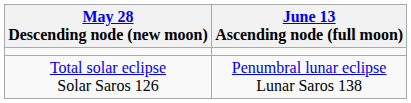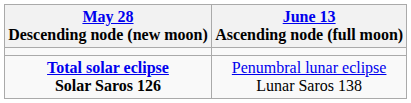(108, 76) normal -> (108, 76) bold
